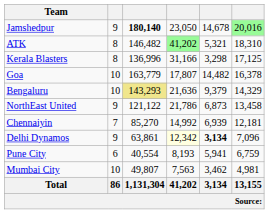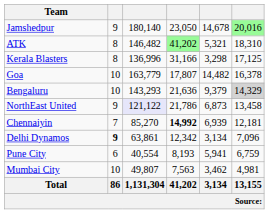(145, 28) bold -> (145, 28) normal
(145, 91) khaki background -> (145, 91) no background
(248, 91) no background -> (248, 91) lightgrey background
(145, 106) no background -> (145, 106) lavender background
(183, 122) normal -> (183, 122) bold
(115, 138) normal -> (115, 138) bold
(183, 138) lightyellow background -> (183, 138) no background
(216, 138) bold -> (216, 138) normal
